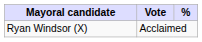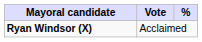(47, 28) normal -> (49, 28) bold
